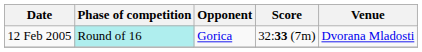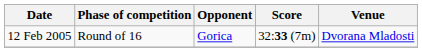(110, 36) paleturquoise background -> (110, 36) no background
